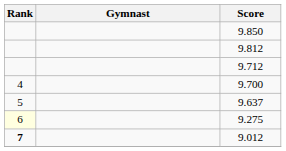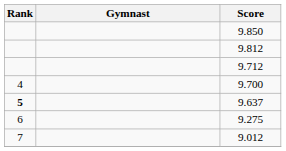(20, 102) normal -> (20, 102) bold
(20, 119) lightyellow background -> (20, 119) no background
(20, 137) bold -> (20, 137) normal
